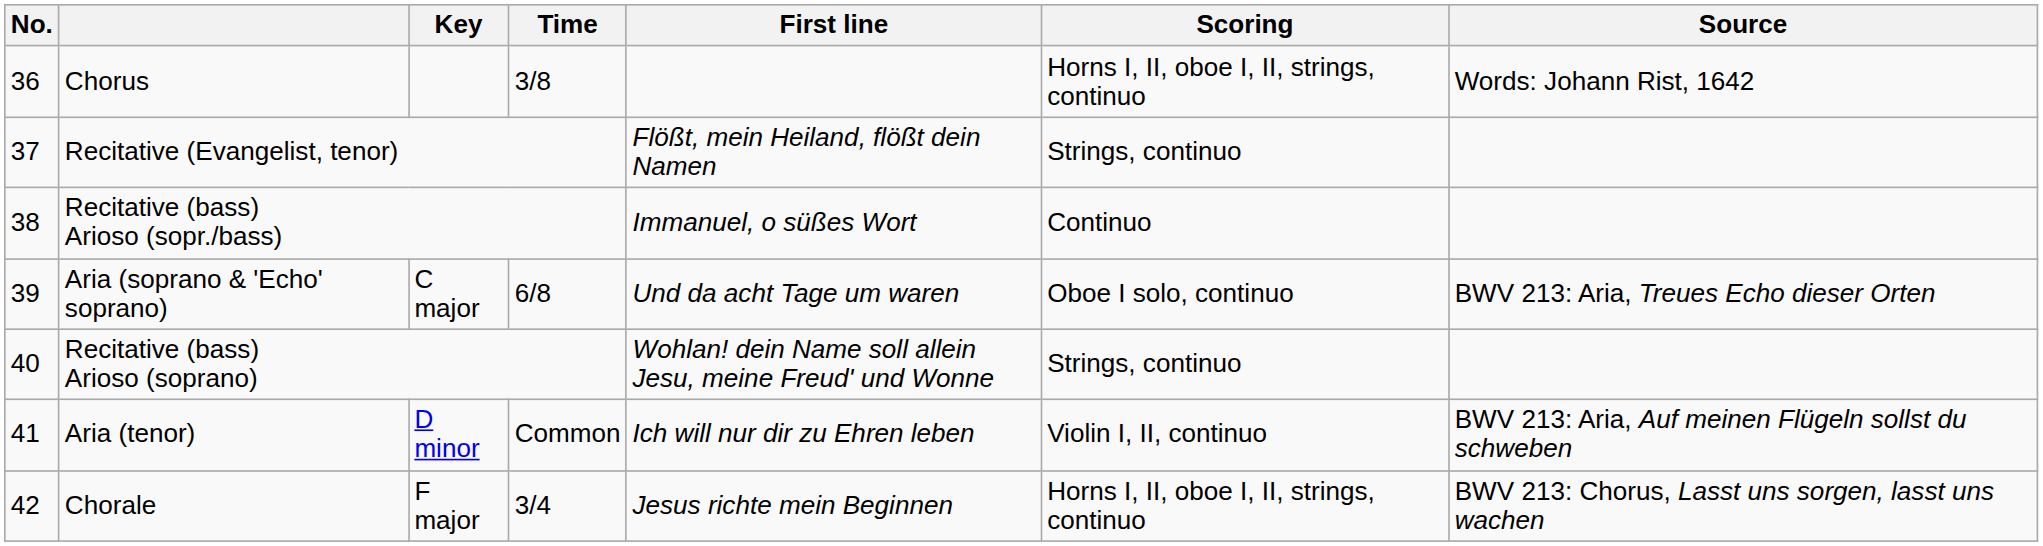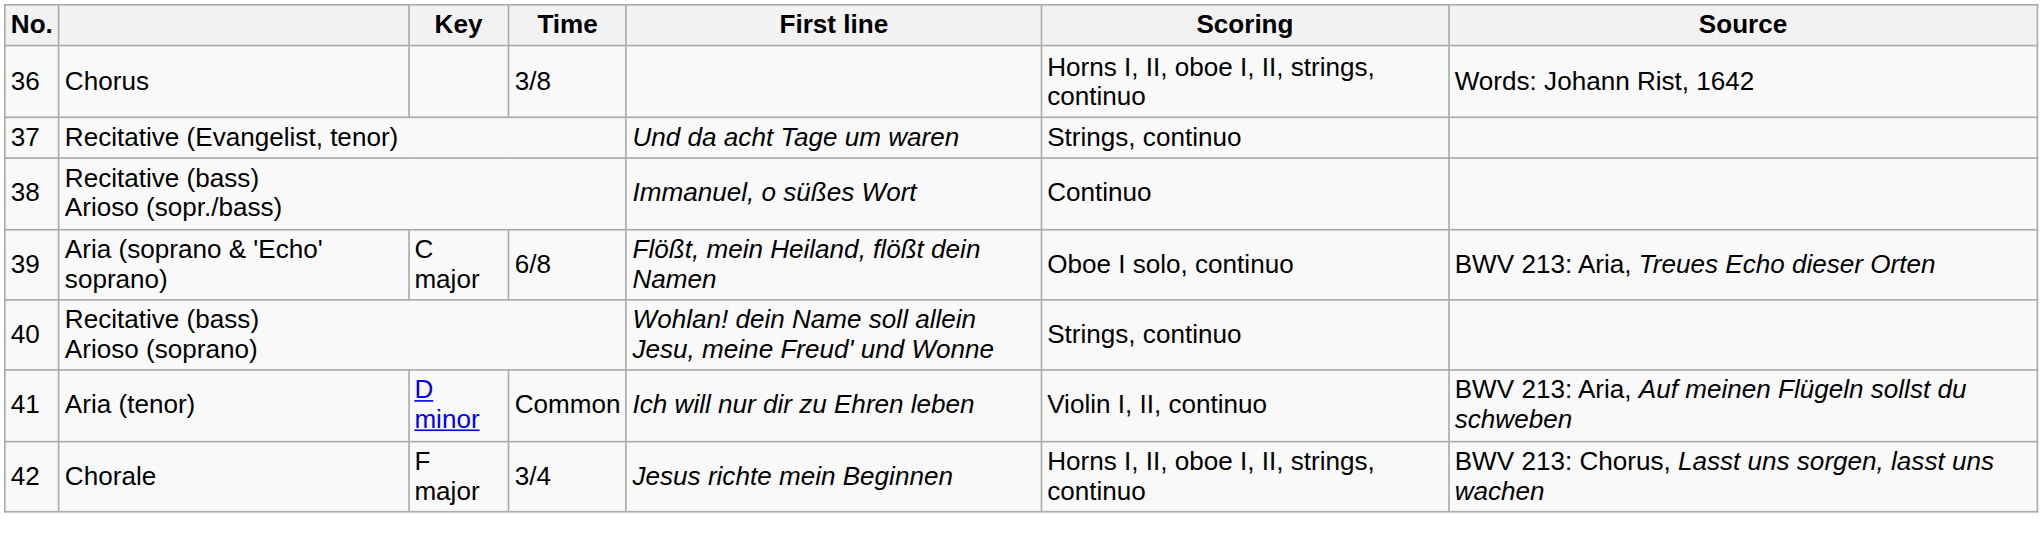(806, 151) Flößt, mein Heiland, flößt dein Namen -> (796, 137) Und da acht Tage um waren
(796, 293) Und da acht Tage um waren -> (806, 263) Flößt, mein Heiland, flößt dein Namen
